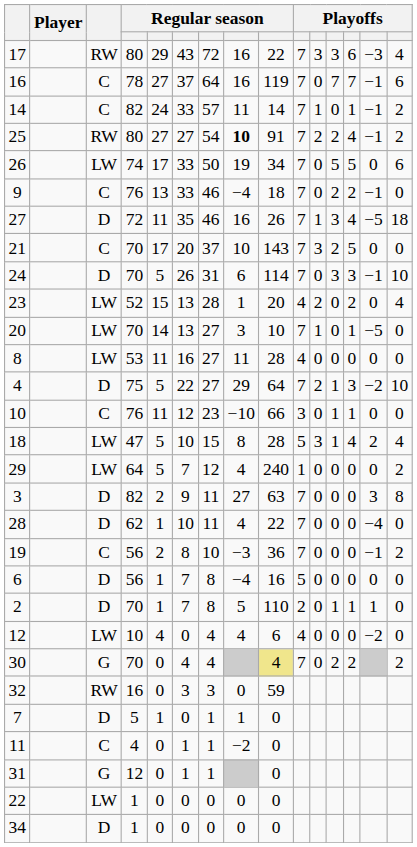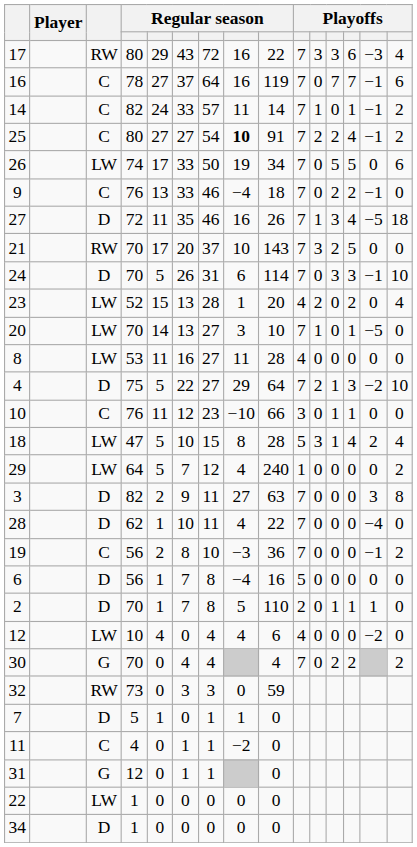(104, 137) RW -> (104, 137) C
(104, 247) C -> (104, 247) RW
(276, 662) khaki background -> (276, 662) no background
(134, 690) 16 -> (134, 690) 73
